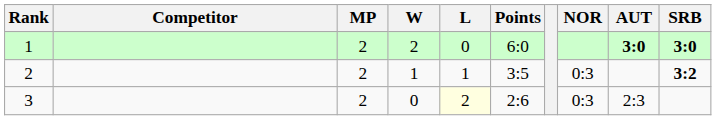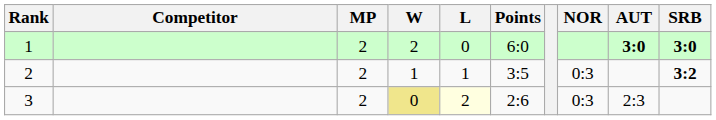(414, 100) no background -> (414, 100) khaki background
